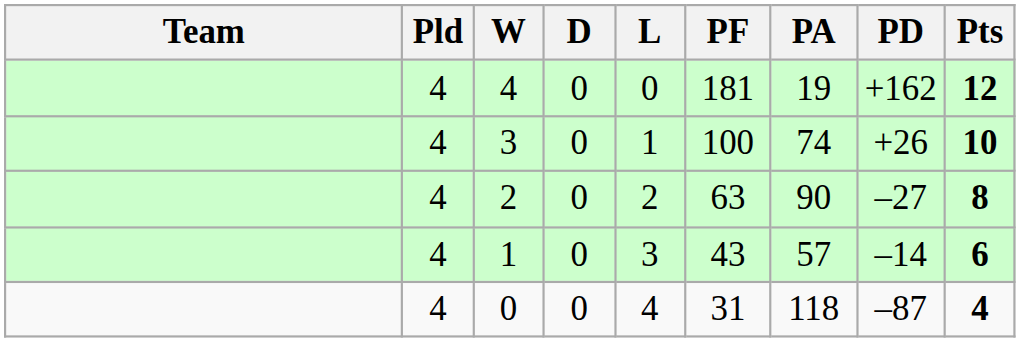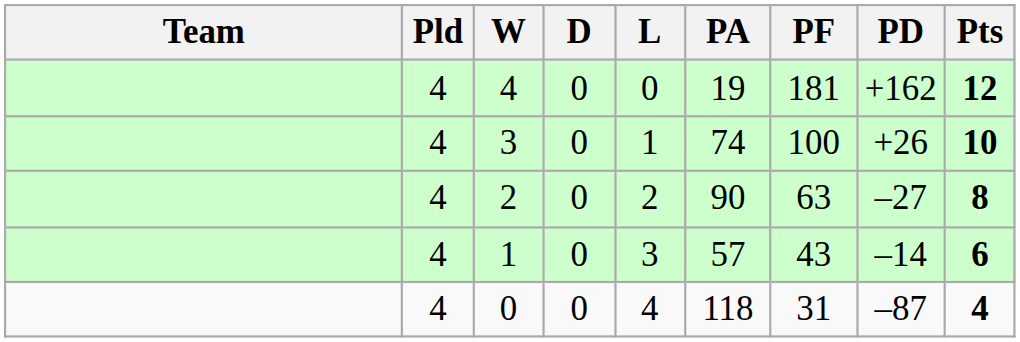columns swapped: (728, 32) <-> (814, 32)
